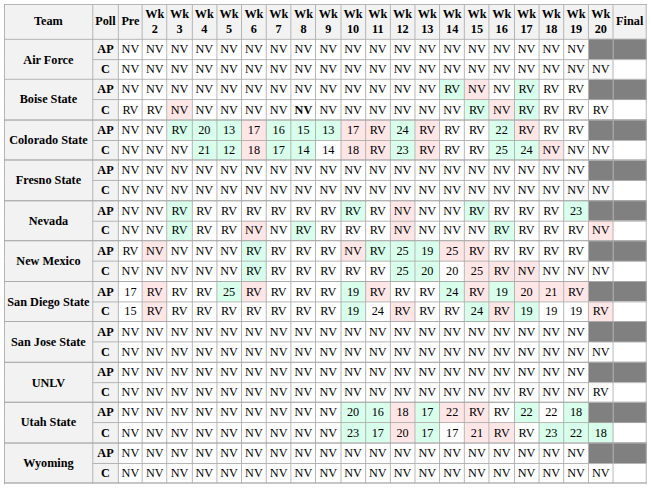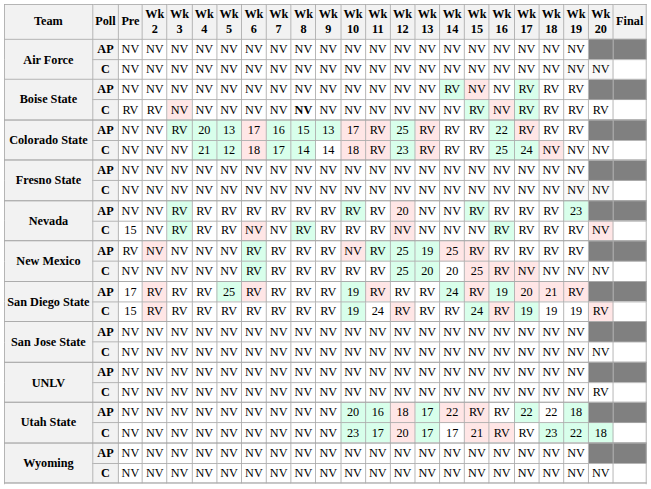(403, 130) 24 -> (403, 130) 25
(403, 211) NV -> (403, 211) 20
(130, 231) NV -> (130, 231) 15
(527, 392) RV -> (527, 392) NV
